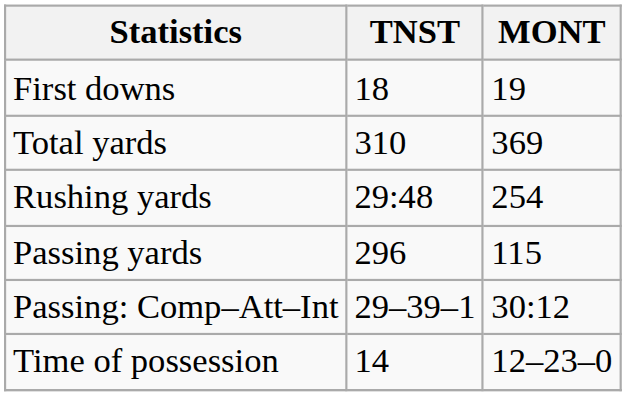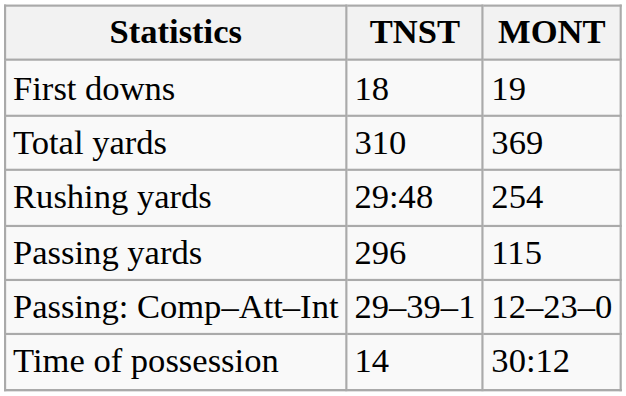(531, 306) 30:12 -> (552, 306) 12–23–0
(552, 361) 12–23–0 -> (531, 361) 30:12
